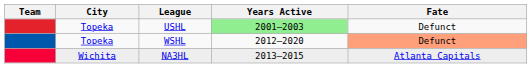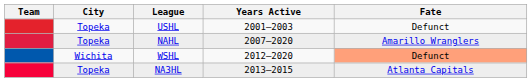(279, 26) lightgreen background -> (269, 26) no background
+ row: (168, 41)
(97, 41) Topeka -> (93, 56) Wichita
(97, 56) Wichita -> (93, 70) Topeka
